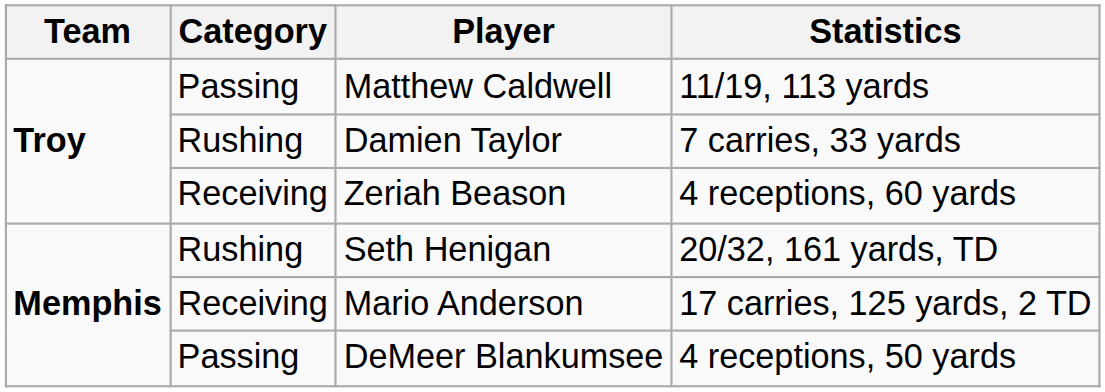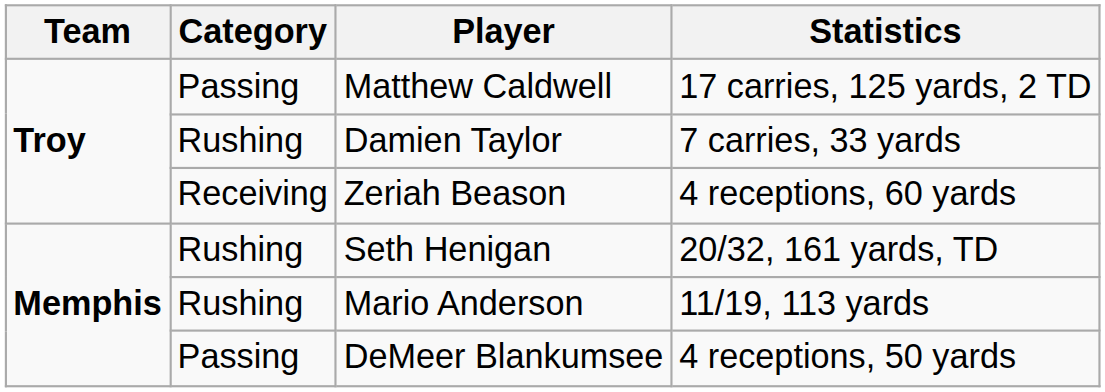(804, 86) 11/19, 113 yards -> (885, 86) 17 carries, 125 yards, 2 TD
(253, 303) Receiving -> (240, 303) Rushing
(885, 303) 17 carries, 125 yards, 2 TD -> (804, 303) 11/19, 113 yards
